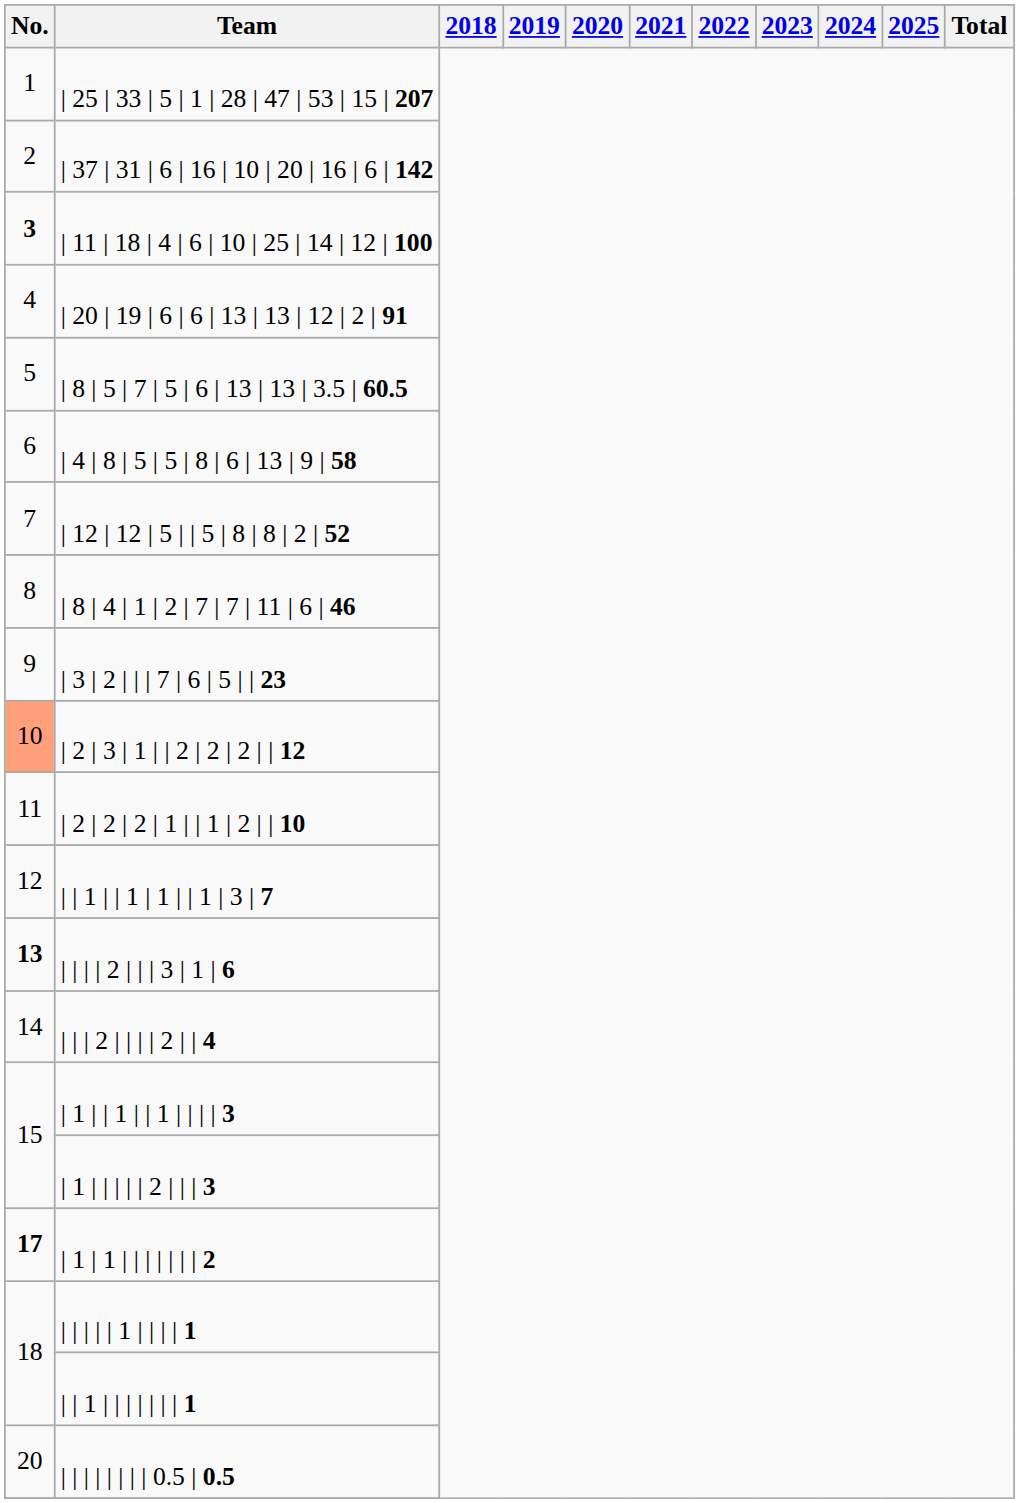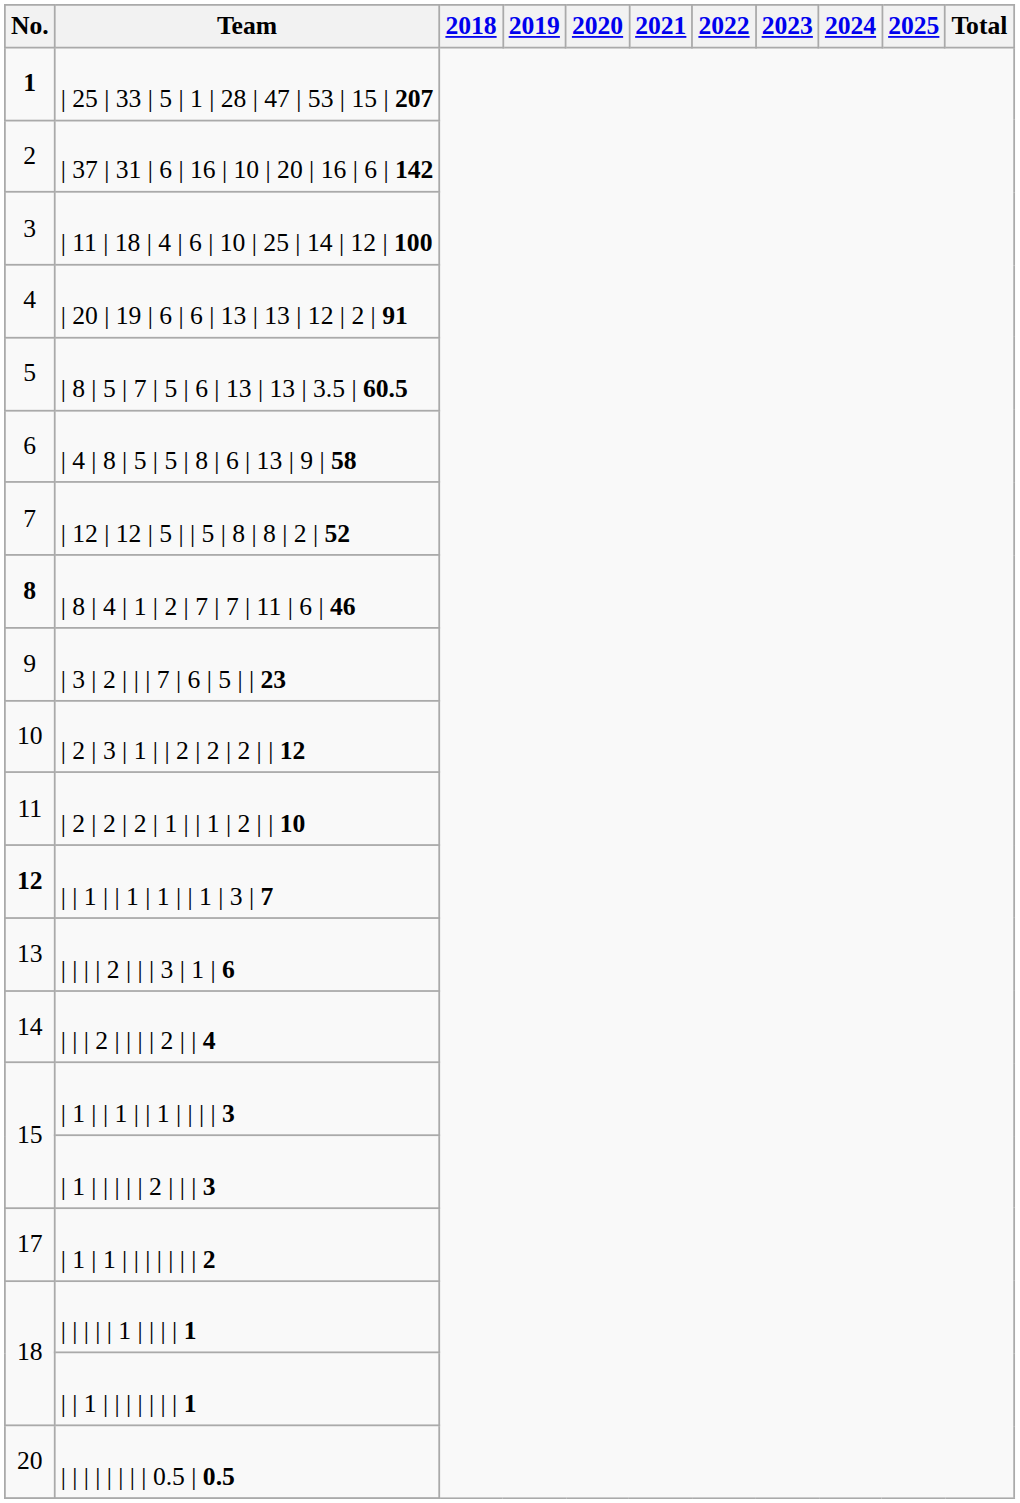(30, 83) normal -> (30, 83) bold
(30, 228) bold -> (30, 228) normal
(30, 591) normal -> (30, 591) bold
(30, 736) lightsalmon background -> (30, 736) no background
(30, 881) normal -> (30, 881) bold
(30, 953) bold -> (30, 953) normal
(30, 1243) bold -> (30, 1243) normal
